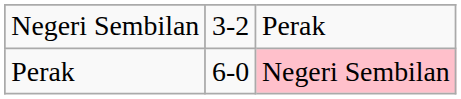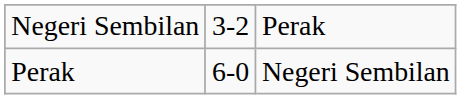(356, 70) pink background -> (356, 70) no background
